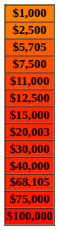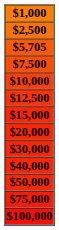(29, 81) $11,000 -> (29, 81) $10,000
(29, 131) $20,003 -> (29, 131) $20,000
(29, 182) $68,105 -> (29, 182) $50,000
